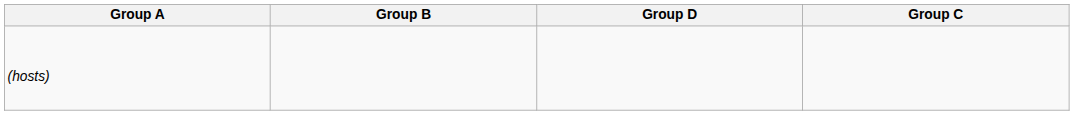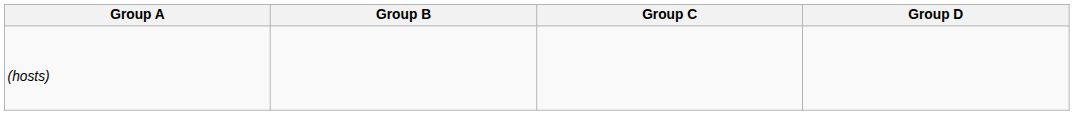columns swapped: (936, 15) <-> (670, 15)
